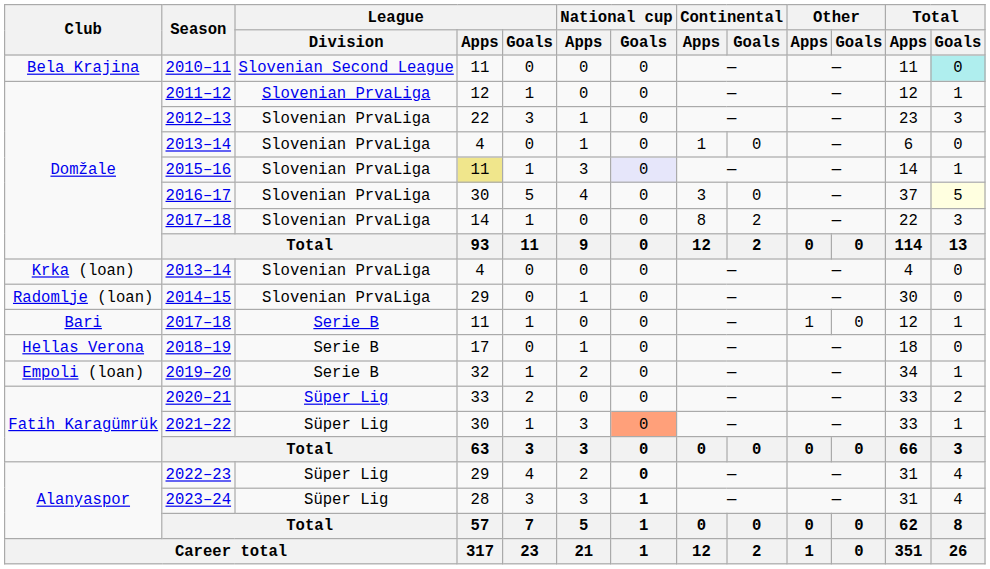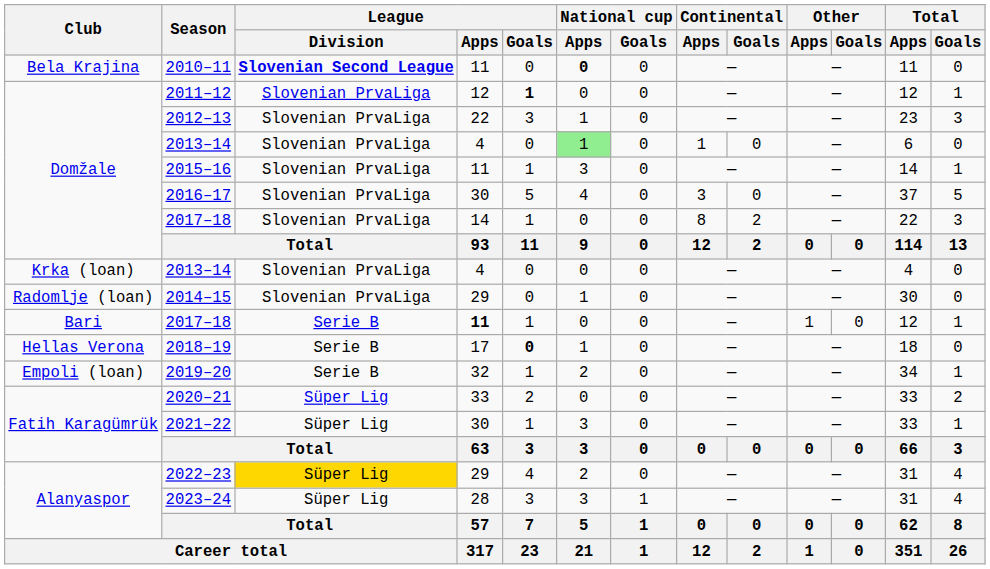(346, 68) normal -> (346, 68) bold
(584, 68) normal -> (584, 68) bold
(958, 68) paleturquoise background -> (958, 68) no background
(530, 94) normal -> (530, 94) bold
(584, 144) no background -> (584, 144) lightgreen background
(480, 170) khaki background -> (480, 170) no background
(644, 170) lavender background -> (644, 170) no background
(958, 195) lightyellow background -> (958, 195) no background
(480, 322) normal -> (480, 322) bold
(530, 348) normal -> (530, 348) bold
(644, 424) lightsalmon background -> (644, 424) no background
(346, 475) no background -> (346, 475) gold background
(644, 475) bold -> (644, 475) normal
(644, 500) bold -> (644, 500) normal
